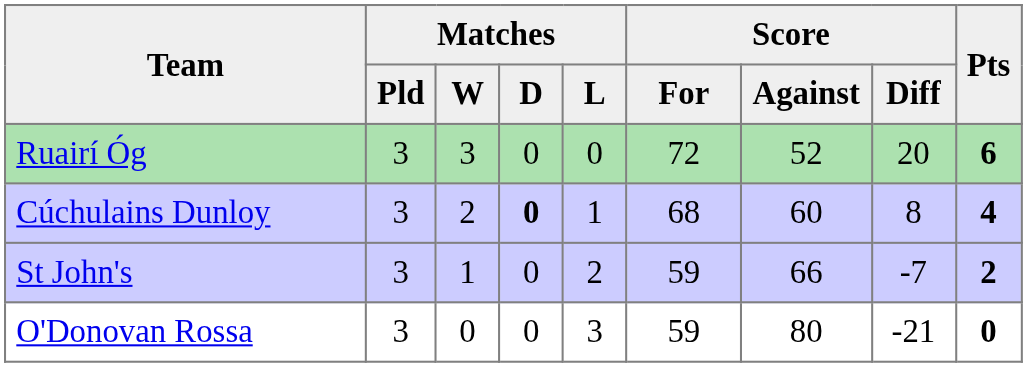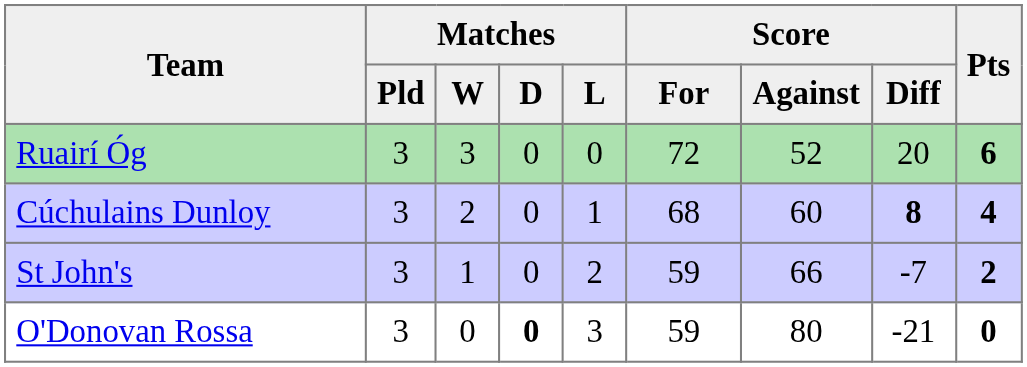(531, 212) bold -> (531, 212) normal
(913, 212) normal -> (913, 212) bold
(531, 331) normal -> (531, 331) bold
